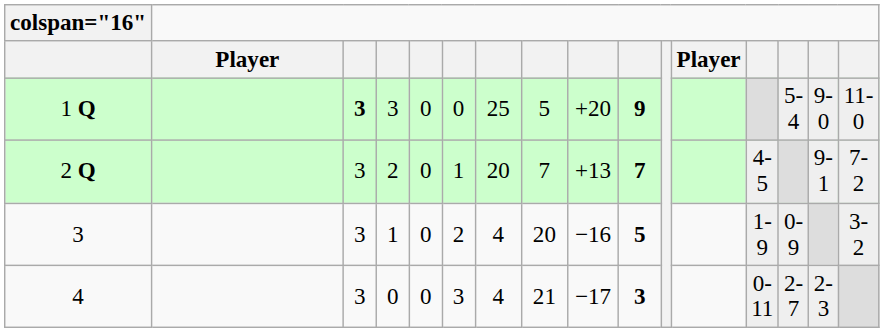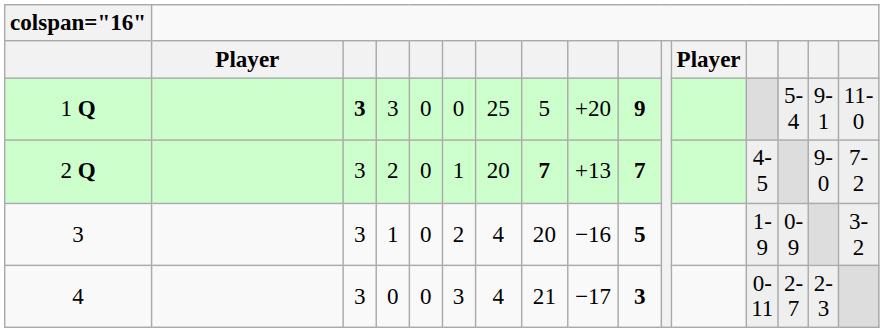(823, 108) 9-0 -> (823, 108) 9-1
(544, 171) normal -> (544, 171) bold
(823, 171) 9-1 -> (823, 171) 9-0
